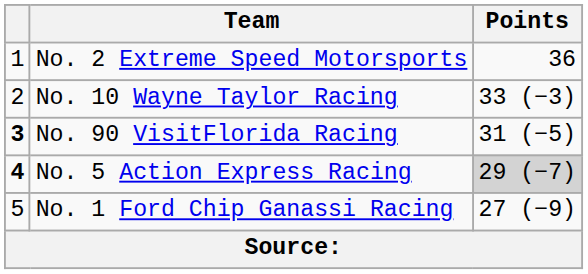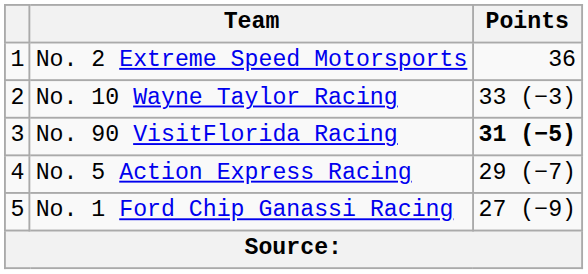(17, 136) bold -> (17, 136) normal
(527, 136) normal -> (527, 136) bold
(17, 174) bold -> (17, 174) normal
(527, 174) lightgrey background -> (527, 174) no background
